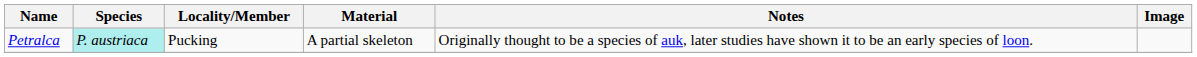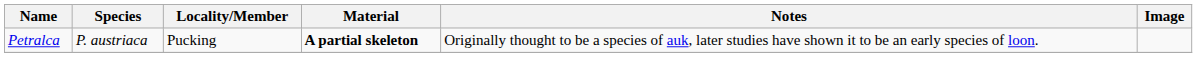(112, 40) paleturquoise background -> (112, 40) no background
(360, 40) normal -> (361, 40) bold
